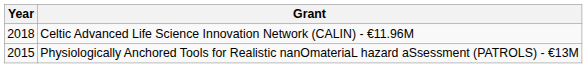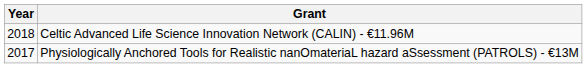(21, 53) 2015 -> (21, 53) 2017
